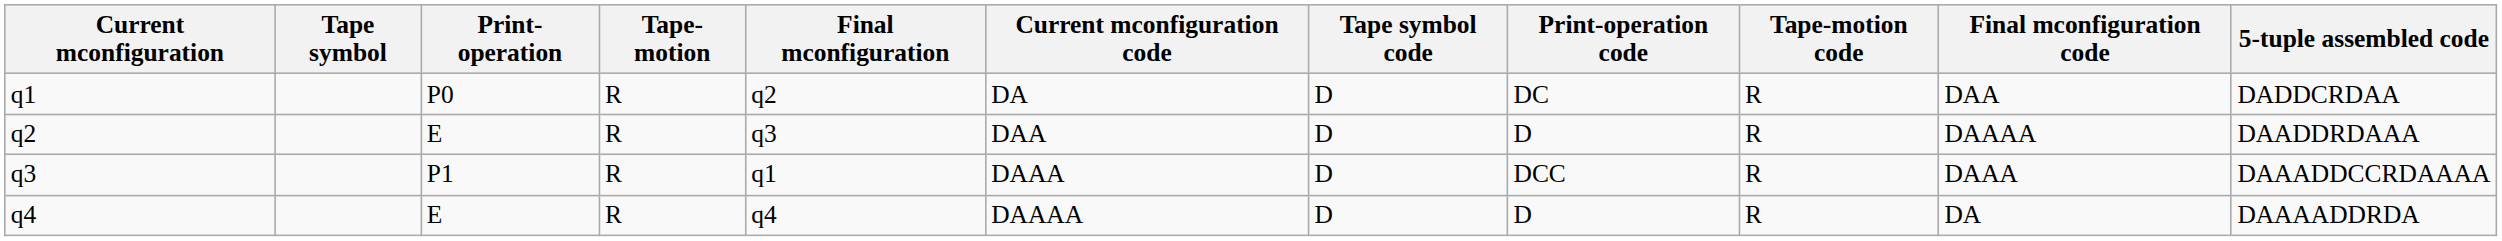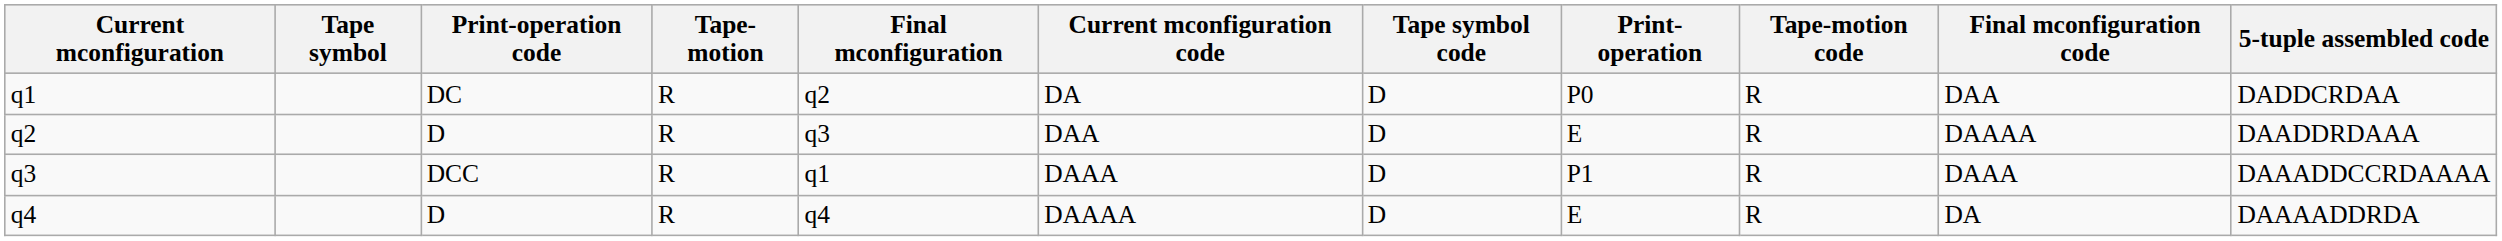columns swapped: (510, 38) <-> (1623, 38)
